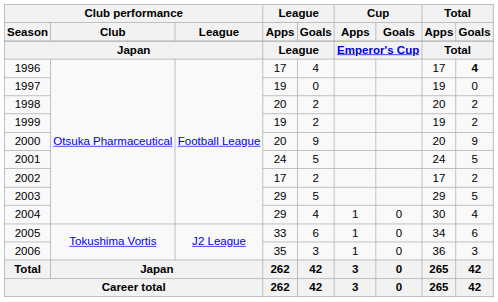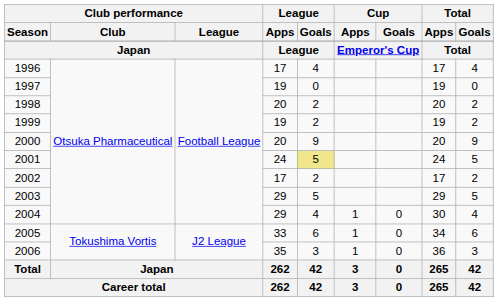(475, 68) bold -> (475, 68) normal
(316, 159) no background -> (316, 159) khaki background
